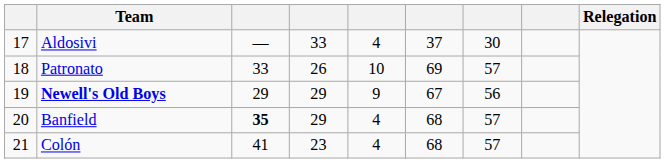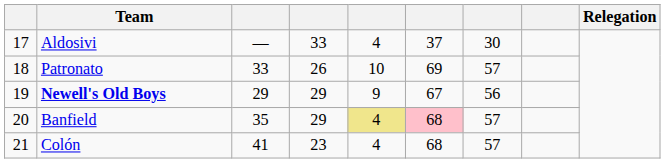(260, 119) bold -> (260, 119) normal
(376, 119) no background -> (376, 119) khaki background
(434, 119) no background -> (434, 119) pink background
